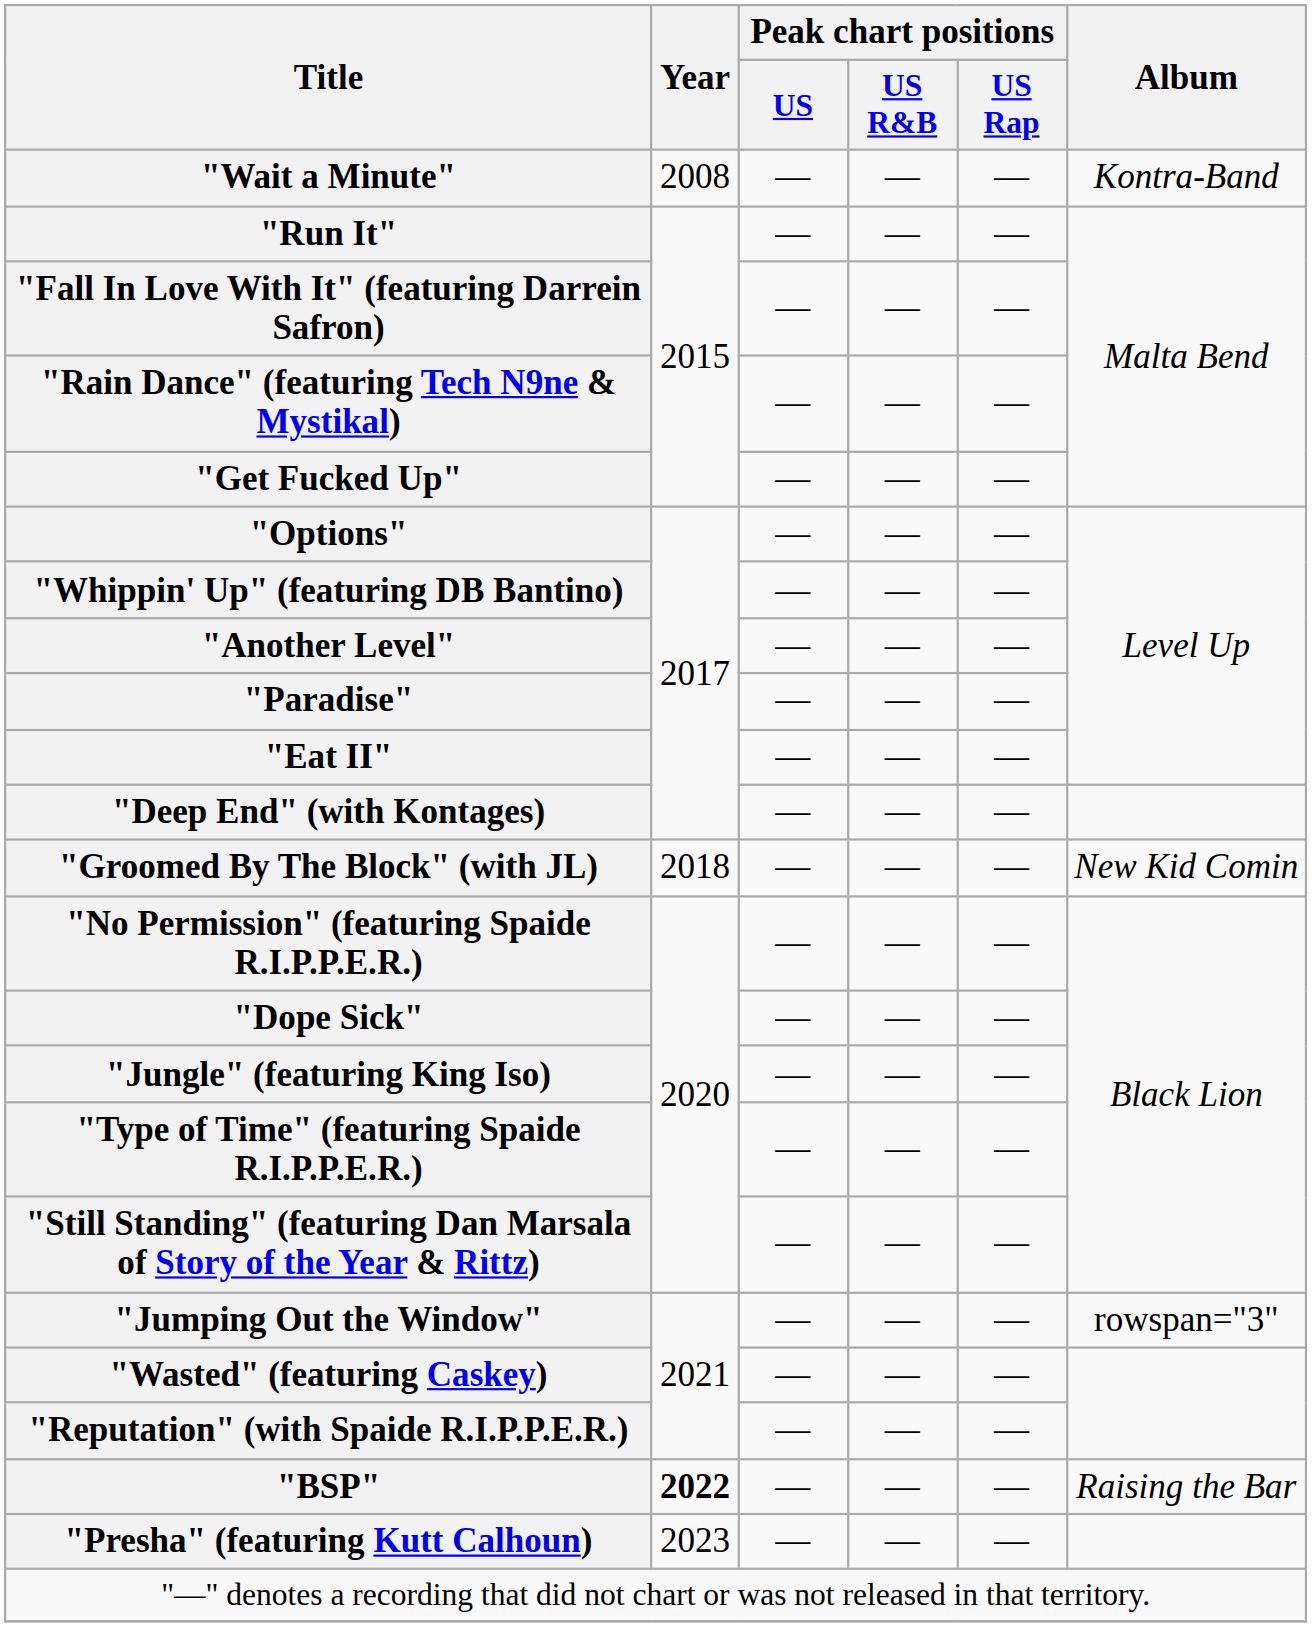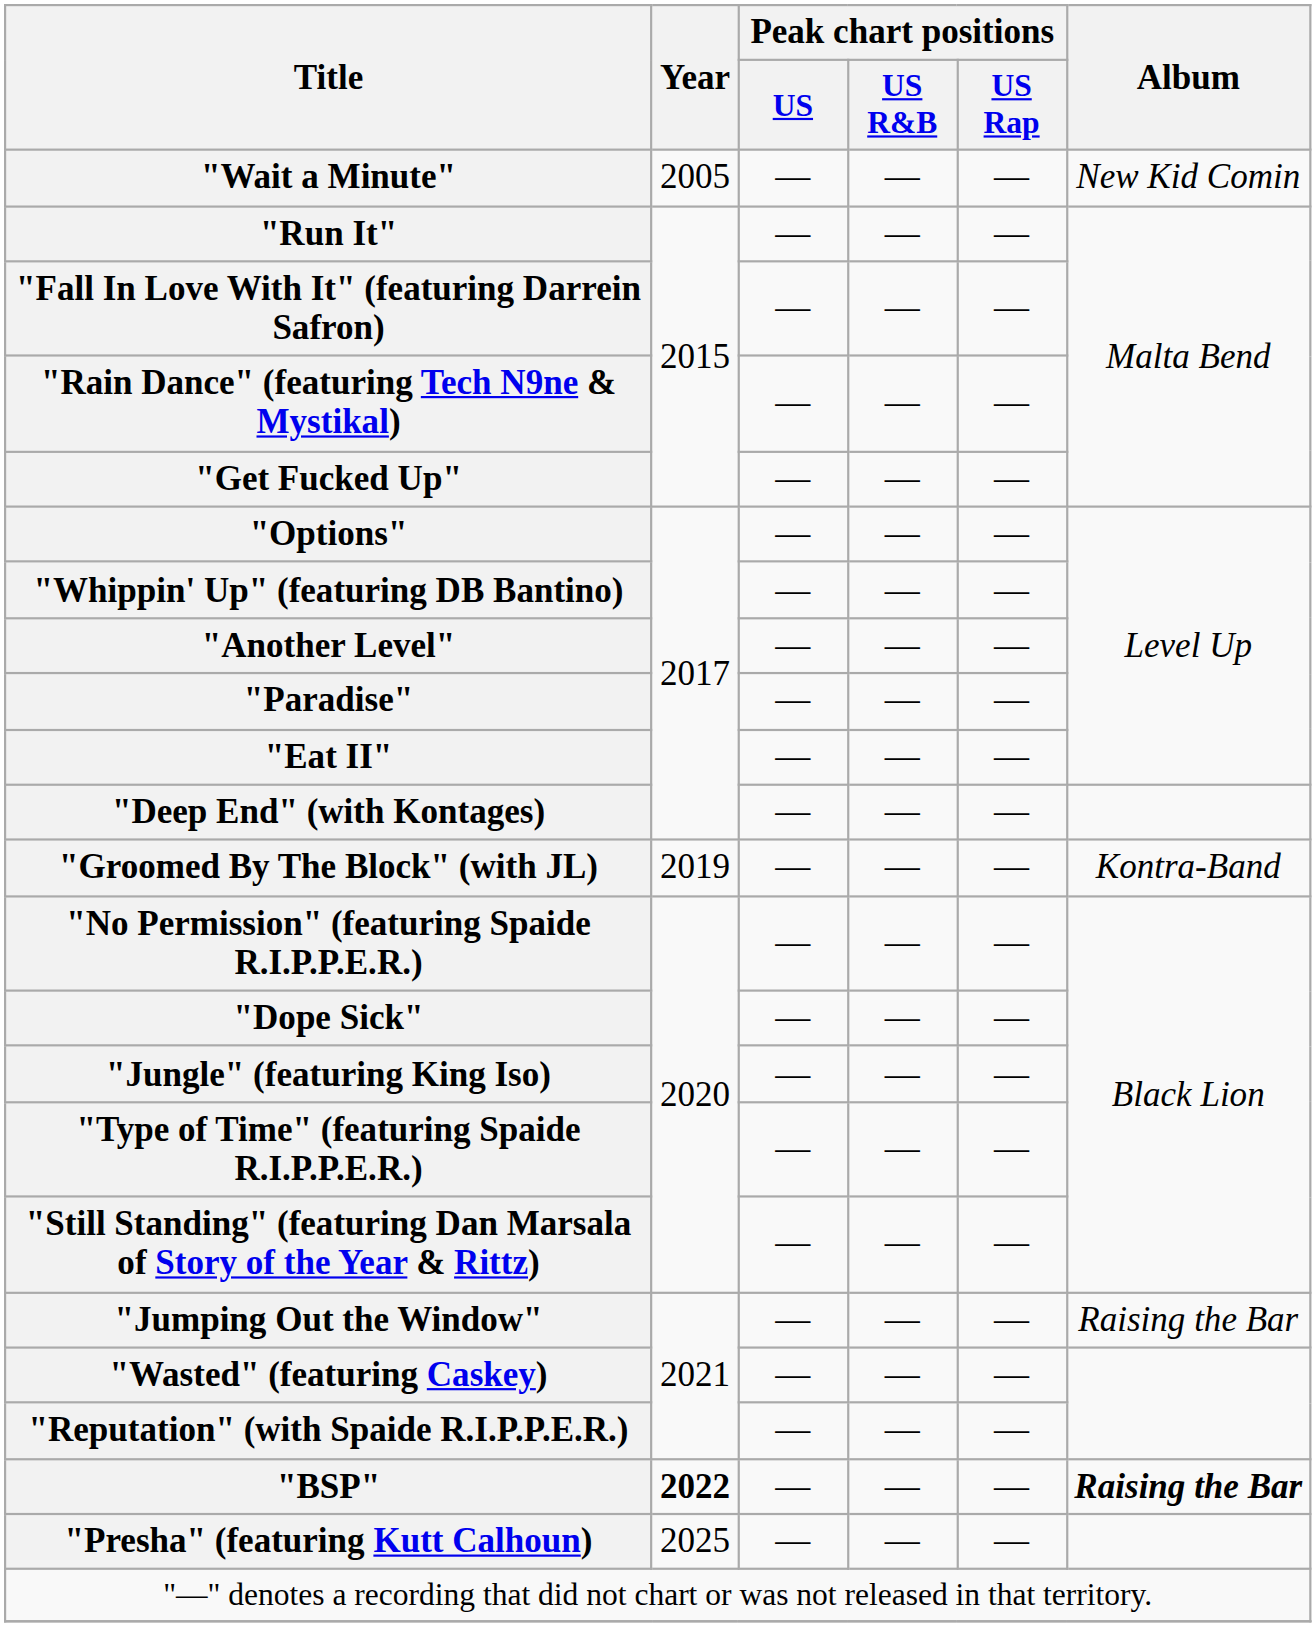(695, 177) 2008 -> (695, 177) 2005
(1186, 177) Kontra-Band -> (1188, 177) New Kid Comin
(695, 867) 2018 -> (695, 867) 2019
(1186, 867) New Kid Comin -> (1188, 867) Kontra-Band
(1186, 1318) rowspan="3" -> (1188, 1318) Raising the Bar
(1186, 1485) normal -> (1188, 1485) bold
(695, 1541) 2023 -> (695, 1541) 2025
